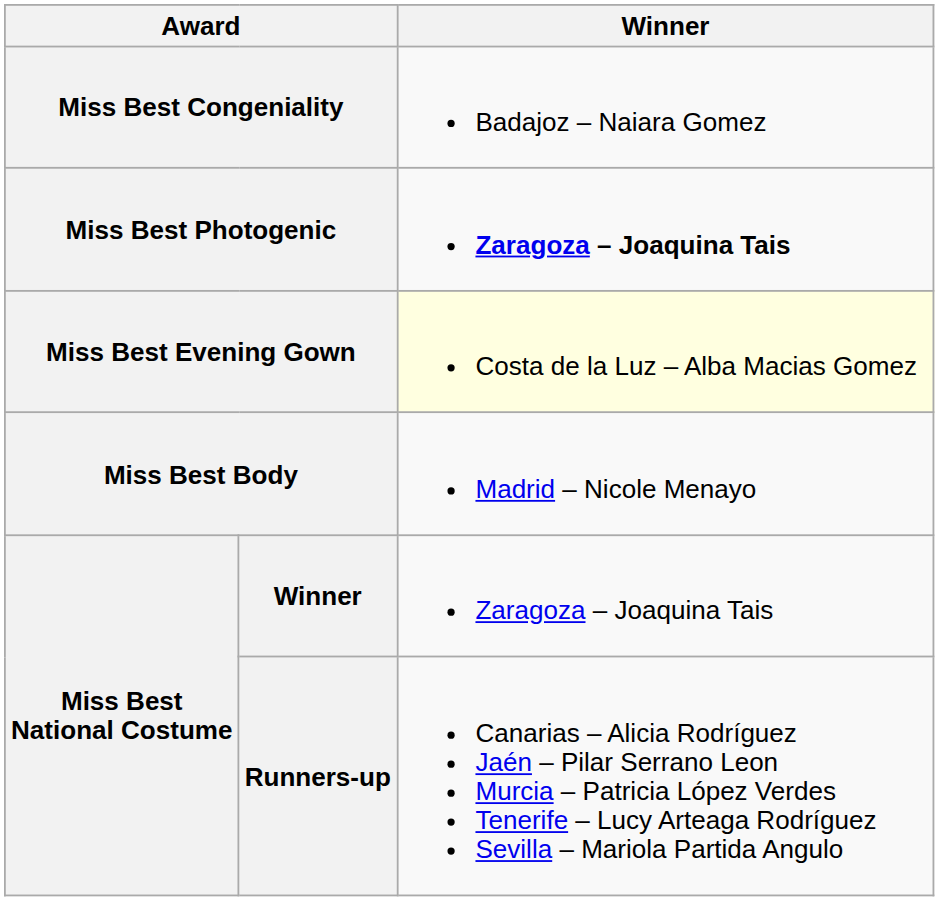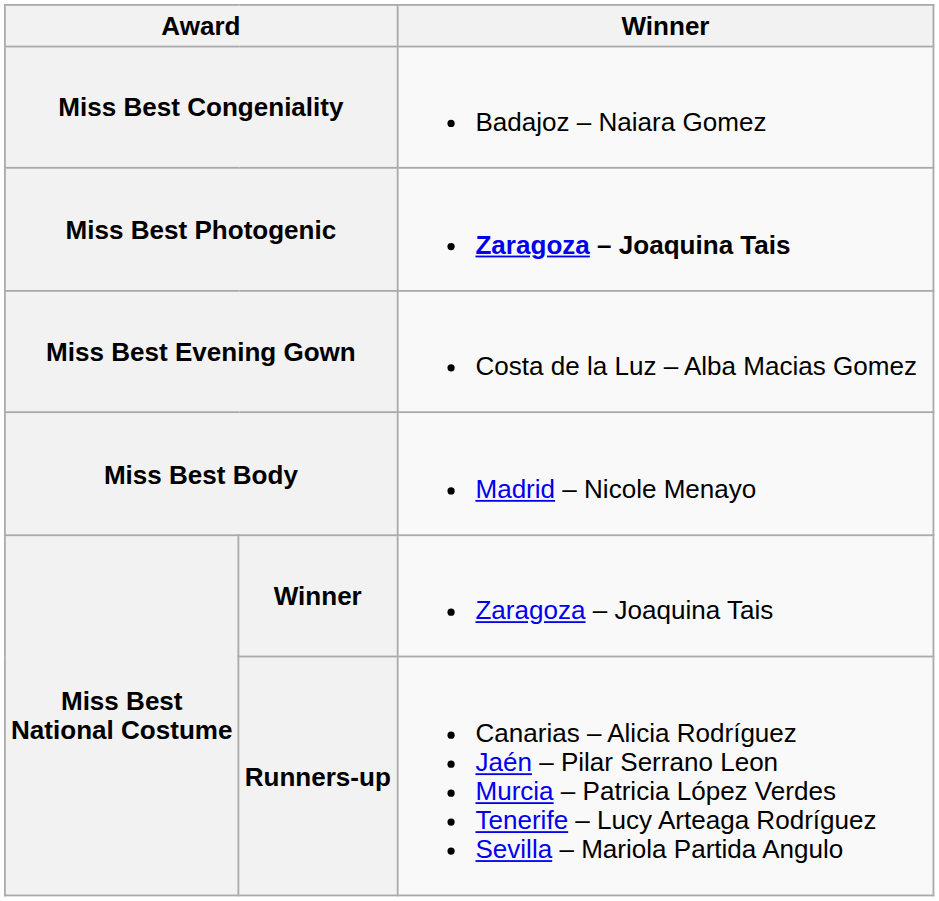(665, 367) lightyellow background -> (665, 367) no background
